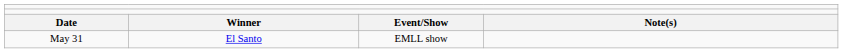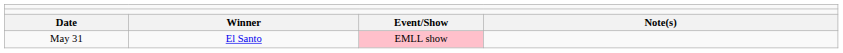(421, 39) no background -> (421, 39) pink background
